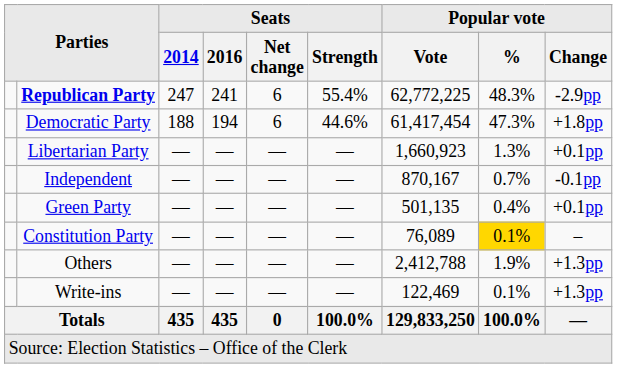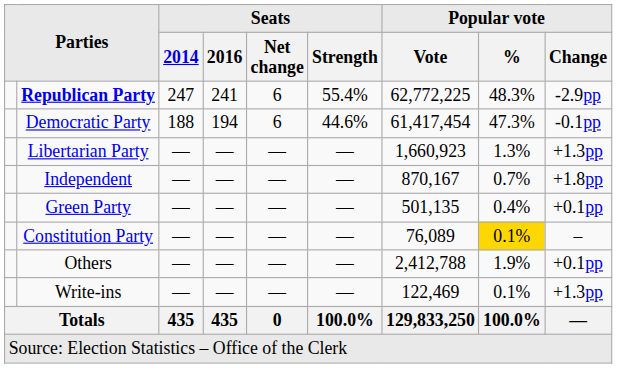(578, 123) +1.8pp -> (578, 123) -0.1pp
(578, 151) +0.1pp -> (578, 151) +1.3pp
(578, 179) -0.1pp -> (578, 179) +1.8pp
(578, 263) +1.3pp -> (578, 263) +0.1pp
